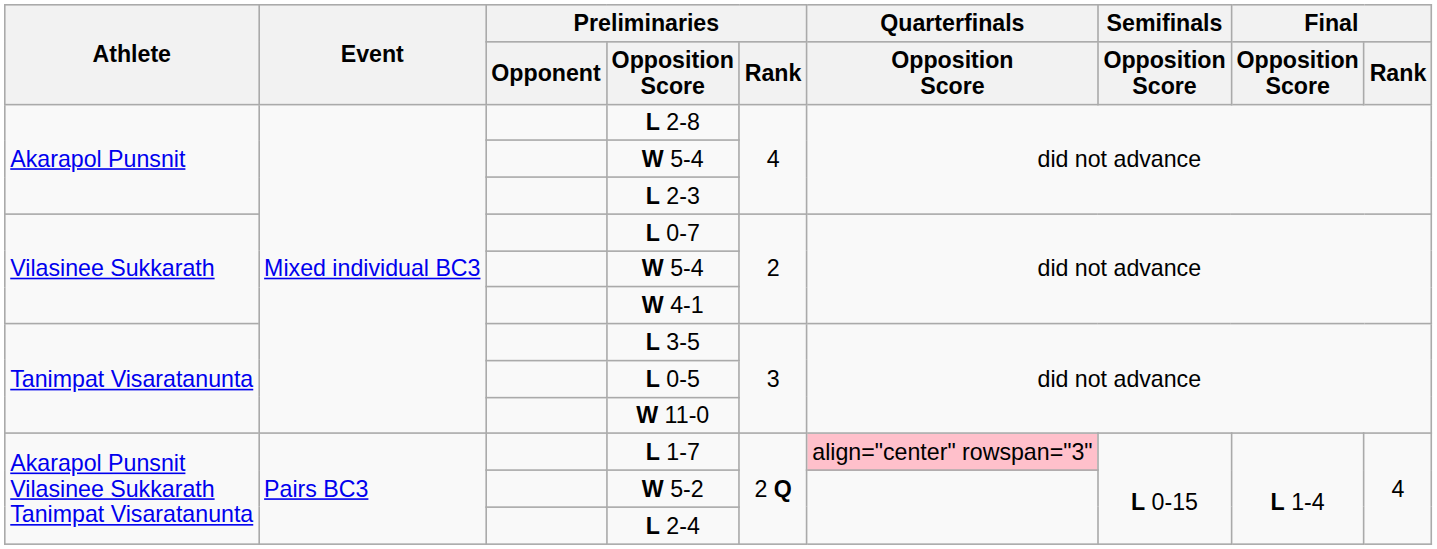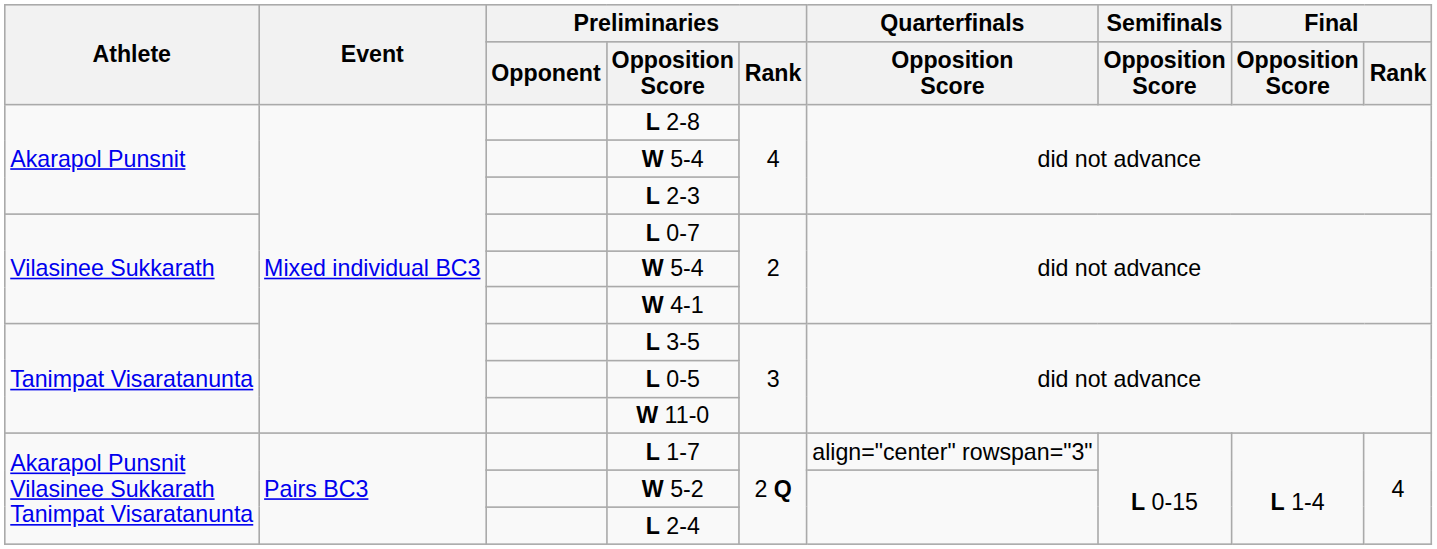(952, 452) pink background -> (952, 452) no background
